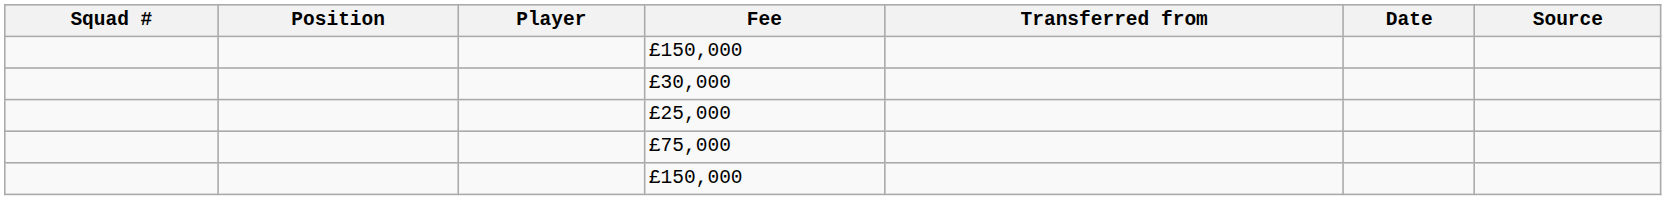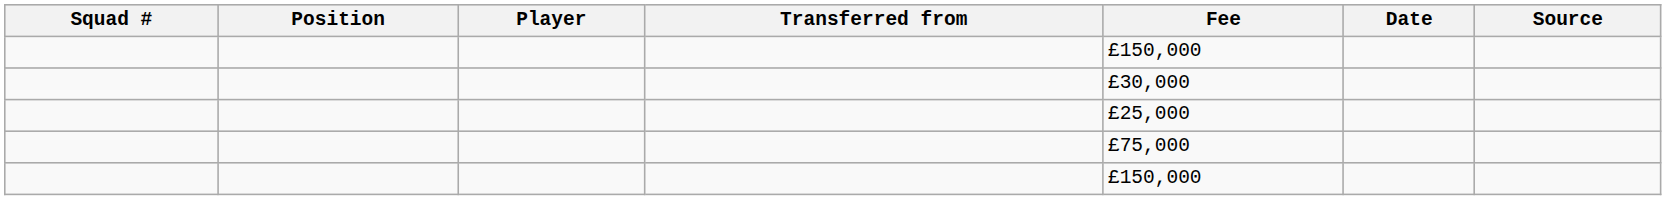columns swapped: (1114, 21) <-> (764, 21)
